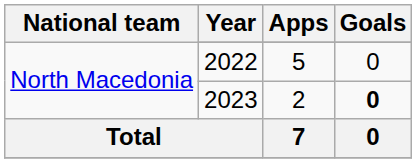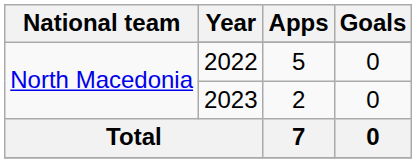(373, 99) bold -> (373, 99) normal
